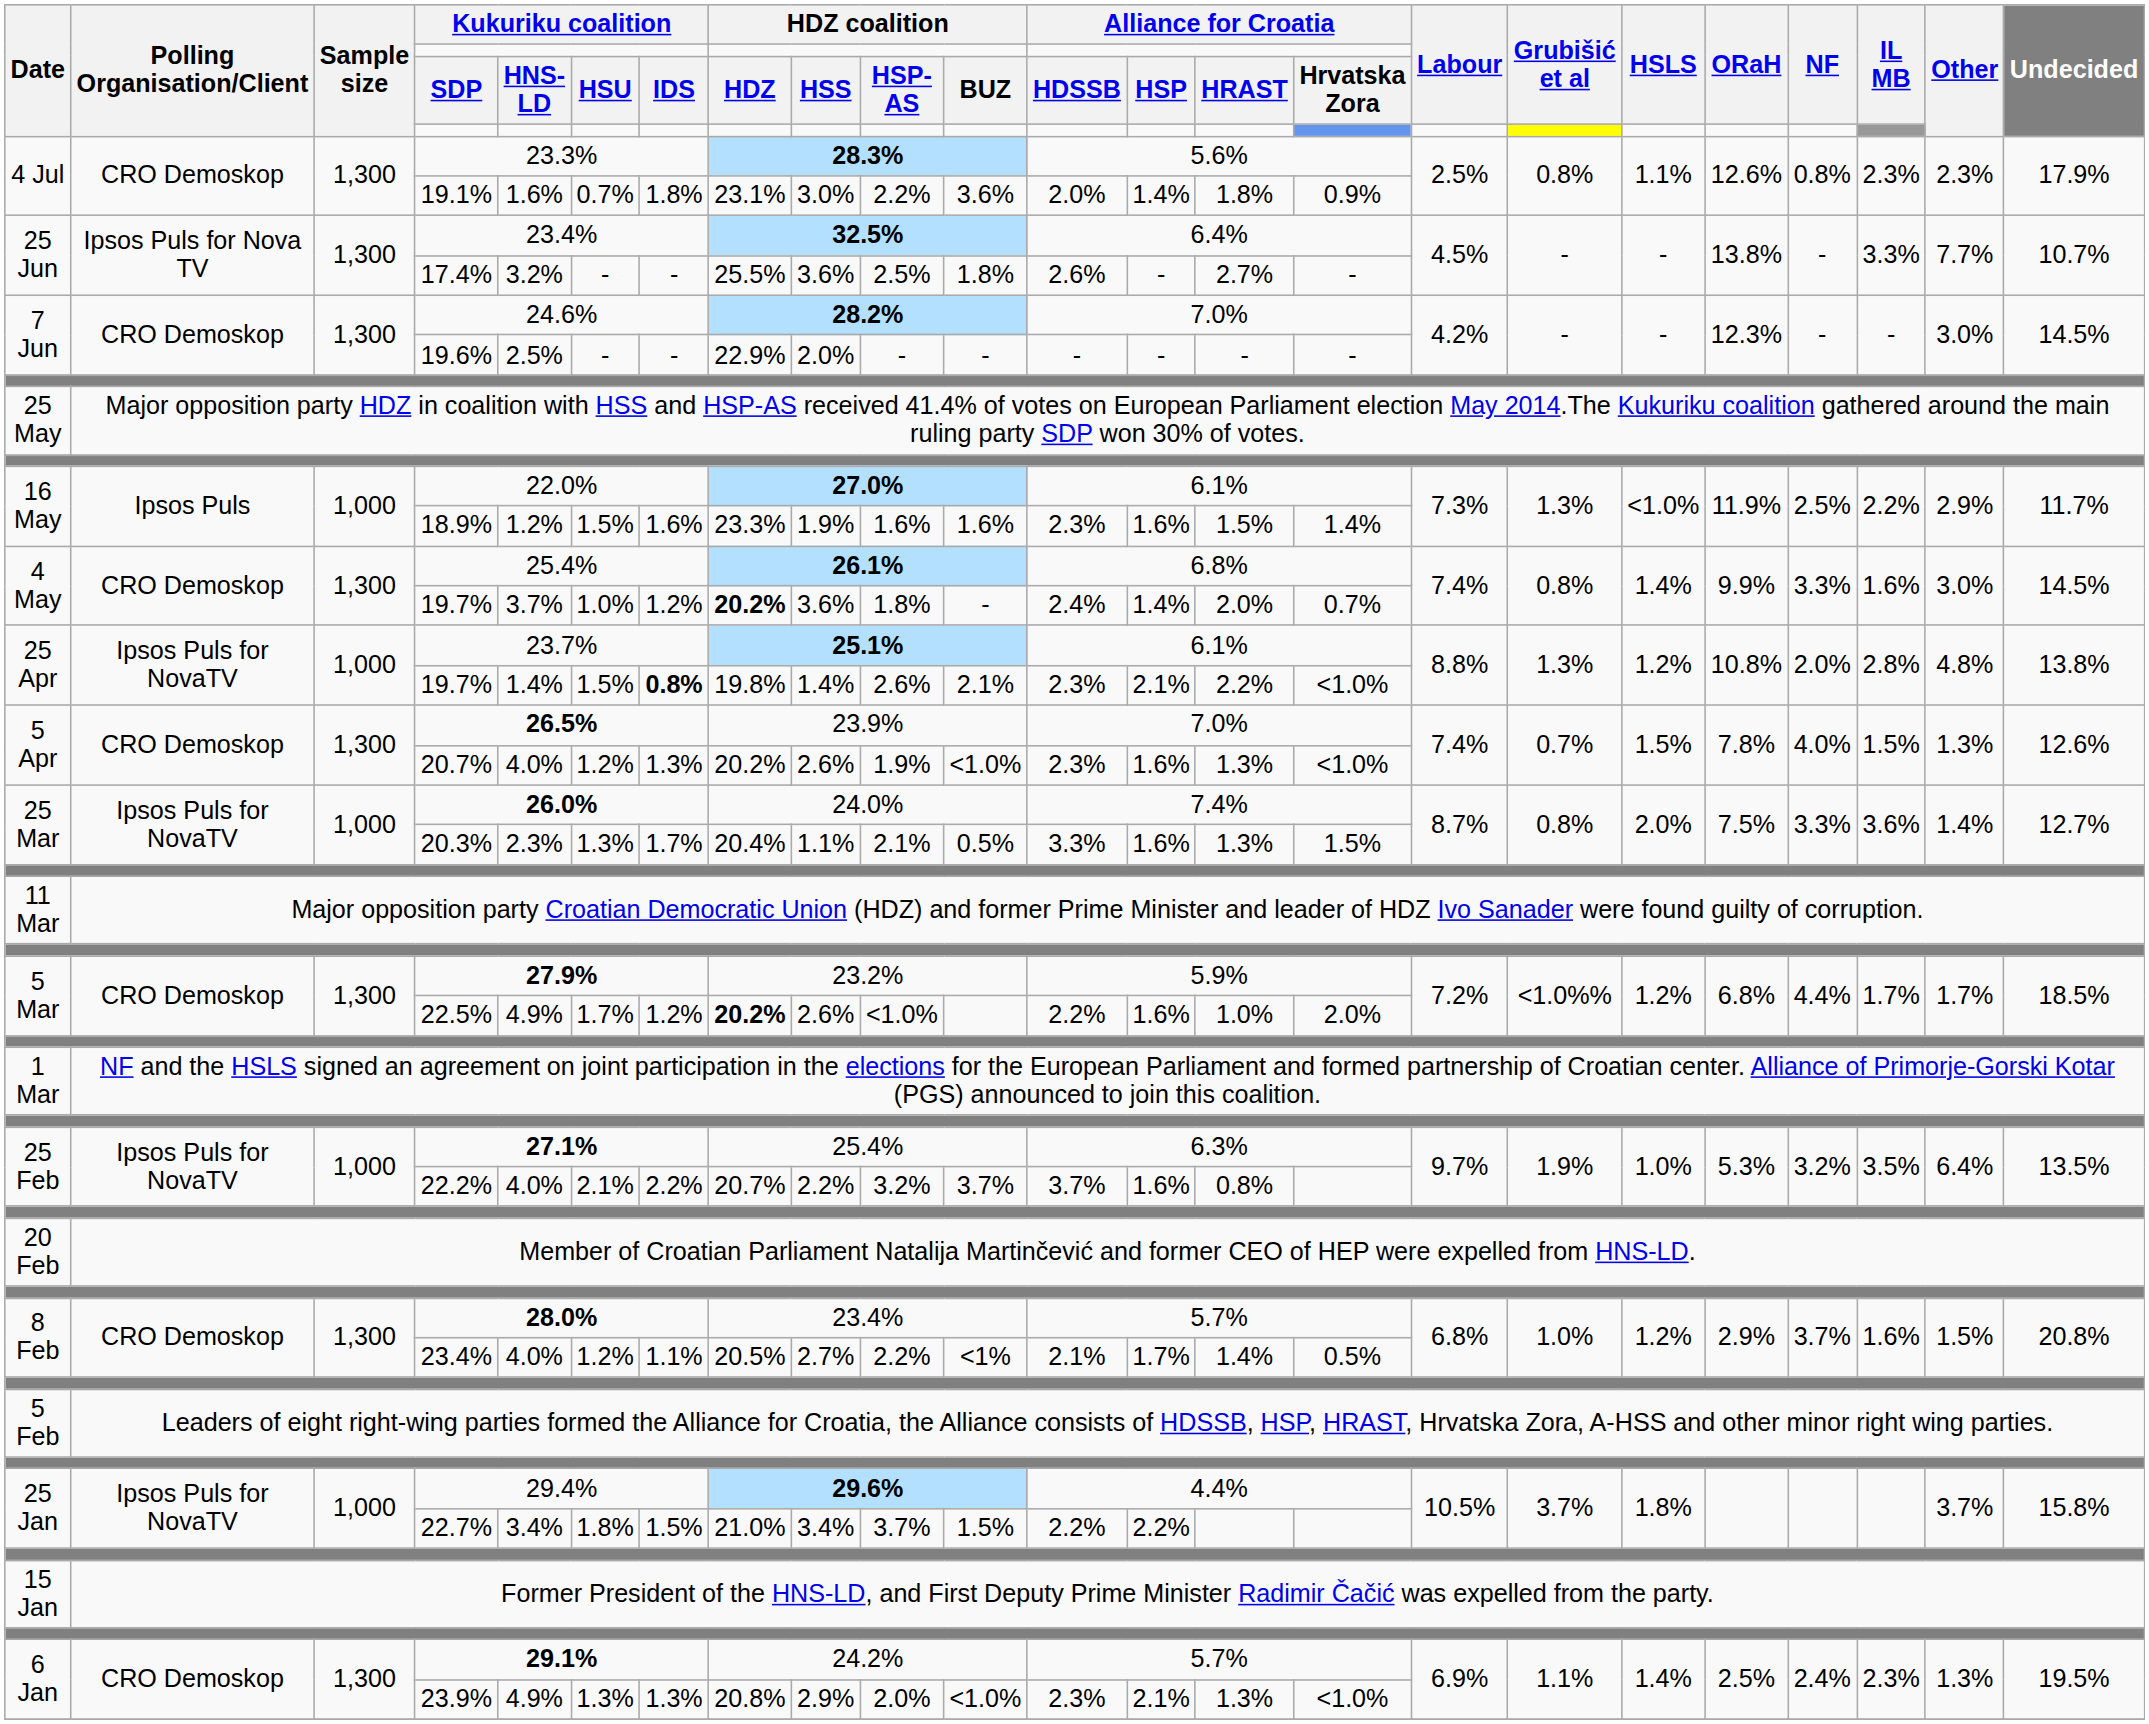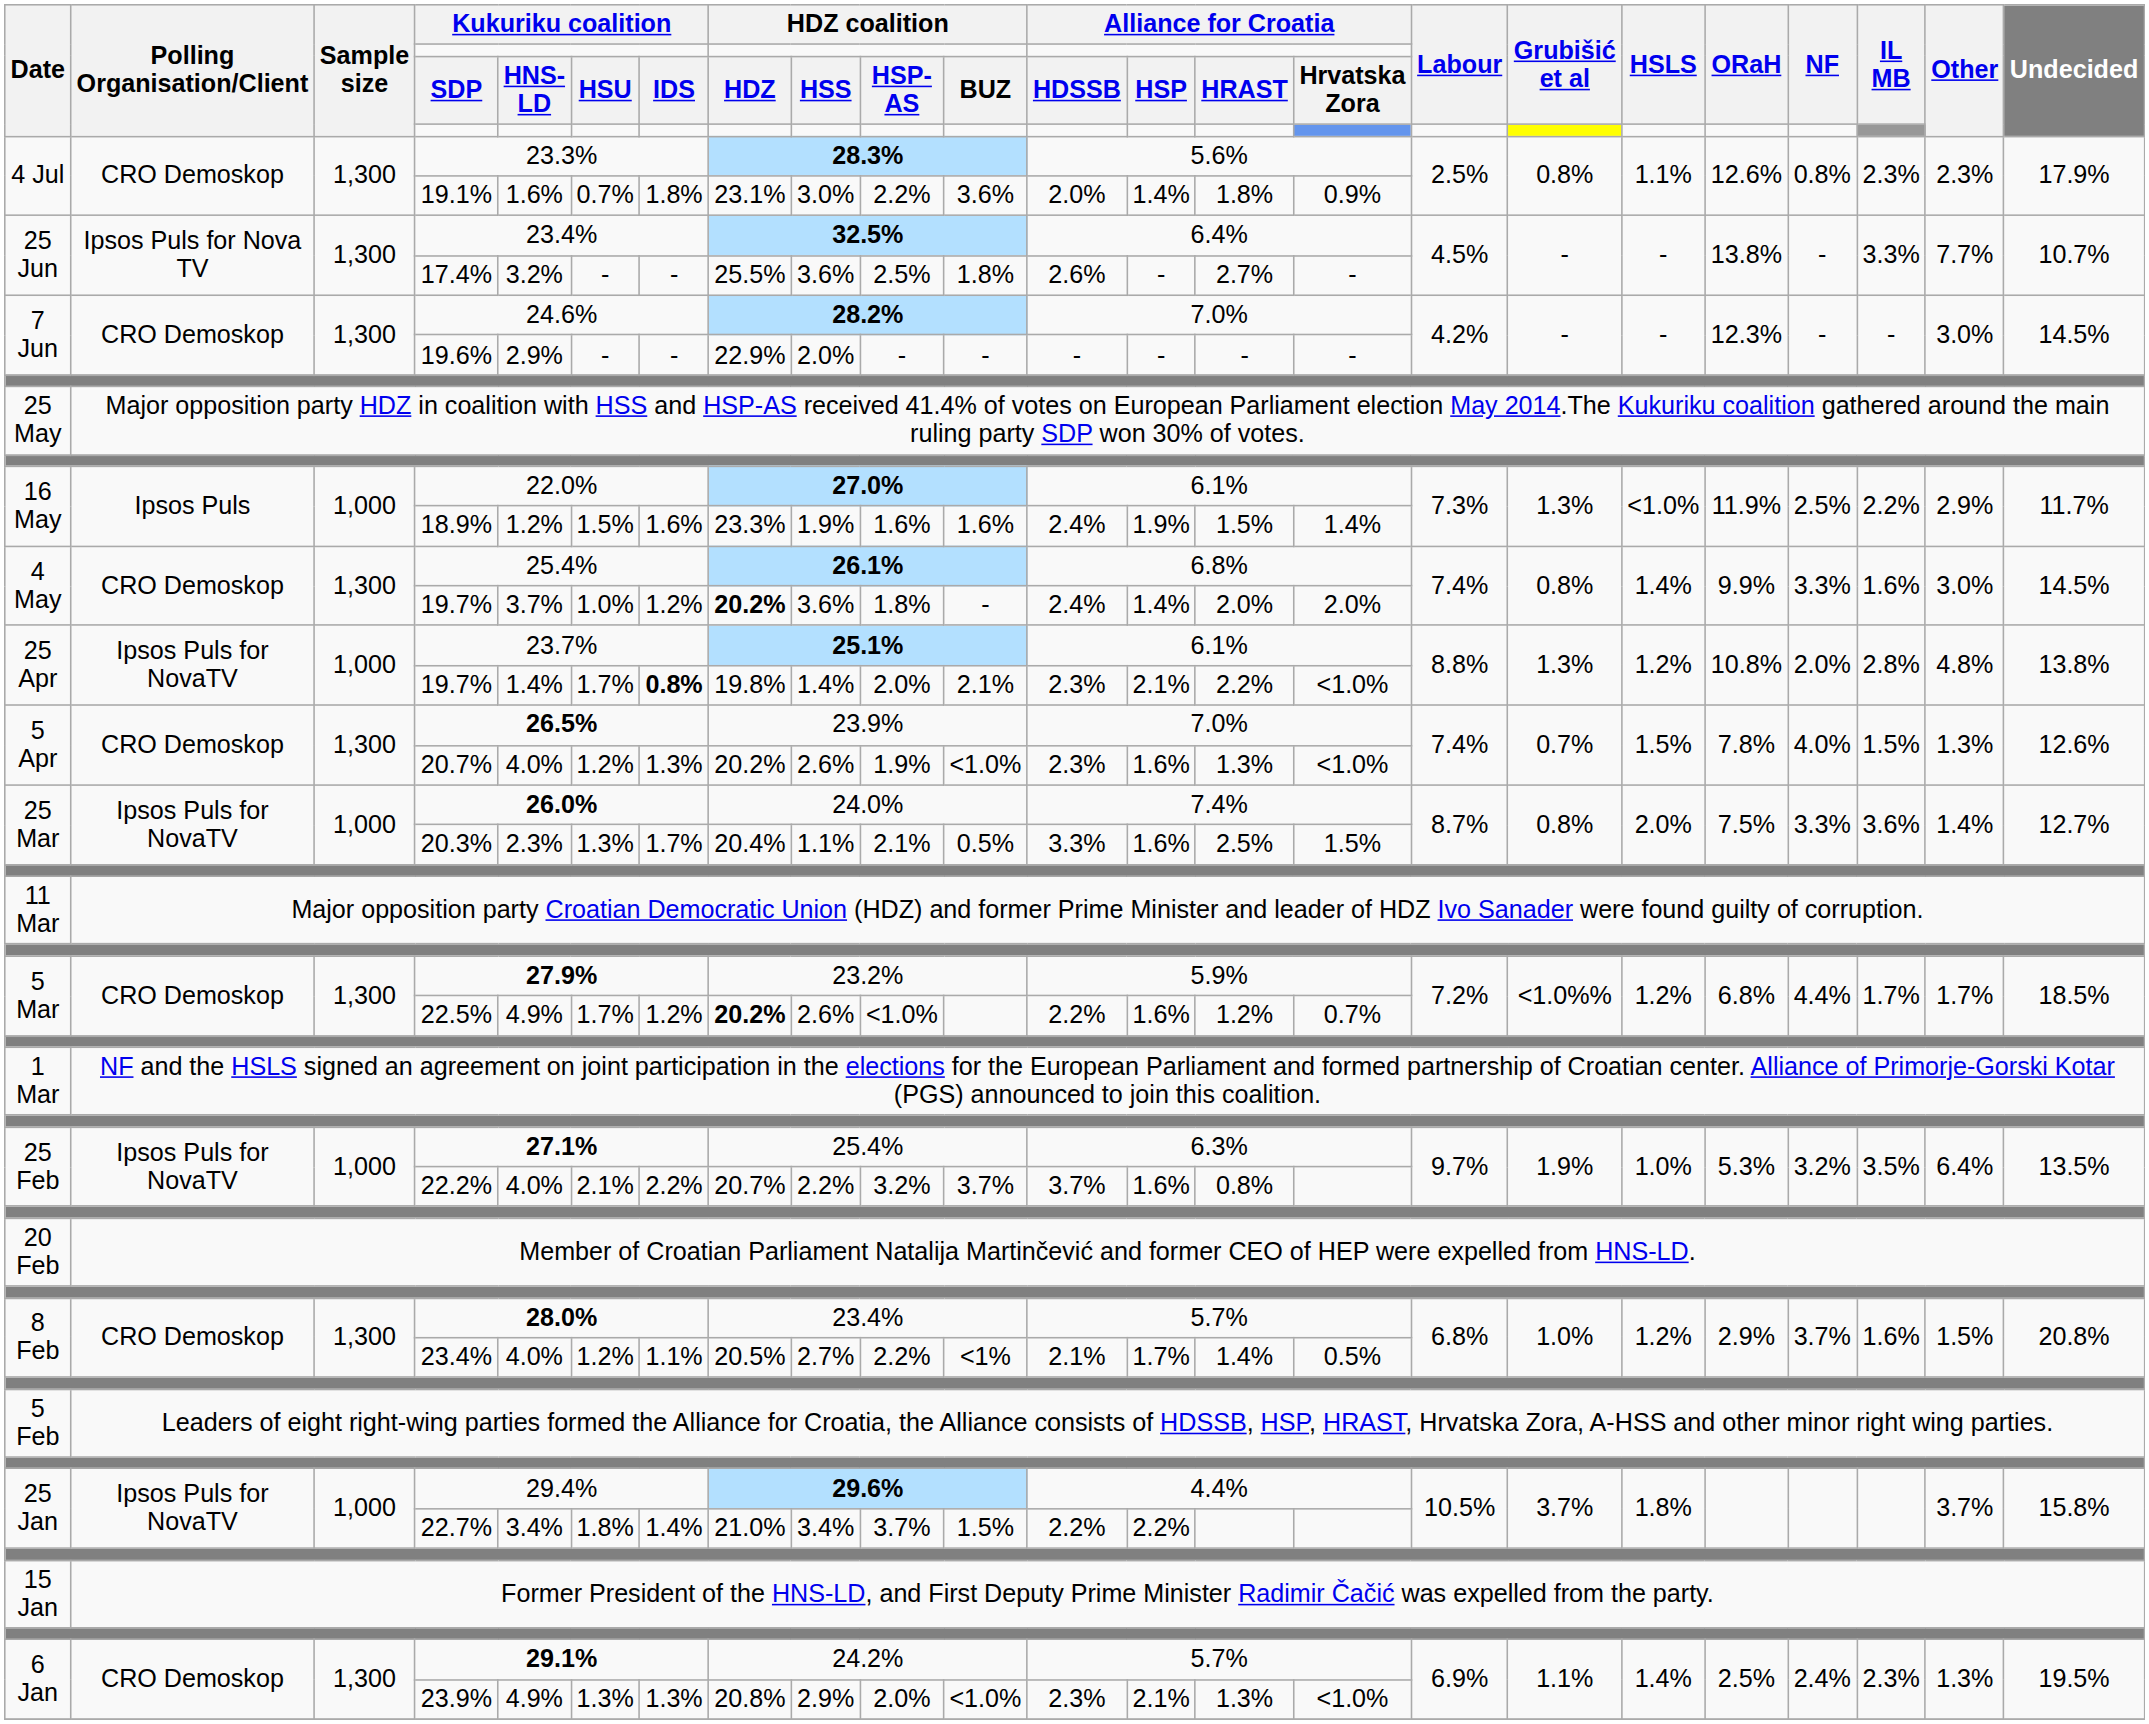(534, 354) 2.5% -> (534, 354) 2.9%
(1077, 525) 2.3% -> (1077, 525) 2.4%
(1161, 525) 1.6% -> (1161, 525) 1.9%
(1352, 605) 0.7% -> (1352, 605) 2.0%
(605, 684) 1.5% -> (605, 684) 1.7%
(902, 684) 2.6% -> (902, 684) 2.0%
(1245, 844) 1.3% -> (1245, 844) 2.5%
(1245, 1015) 1.0% -> (1245, 1015) 1.2%
(1352, 1015) 2.0% -> (1352, 1015) 0.7%
(674, 1528) 1.5% -> (674, 1528) 1.4%
